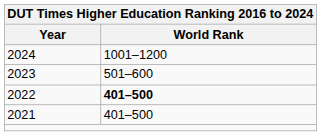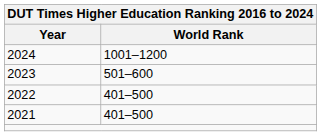(128, 94) bold -> (128, 94) normal
